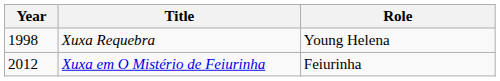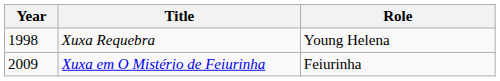(23, 64) 2012 -> (23, 64) 2009
